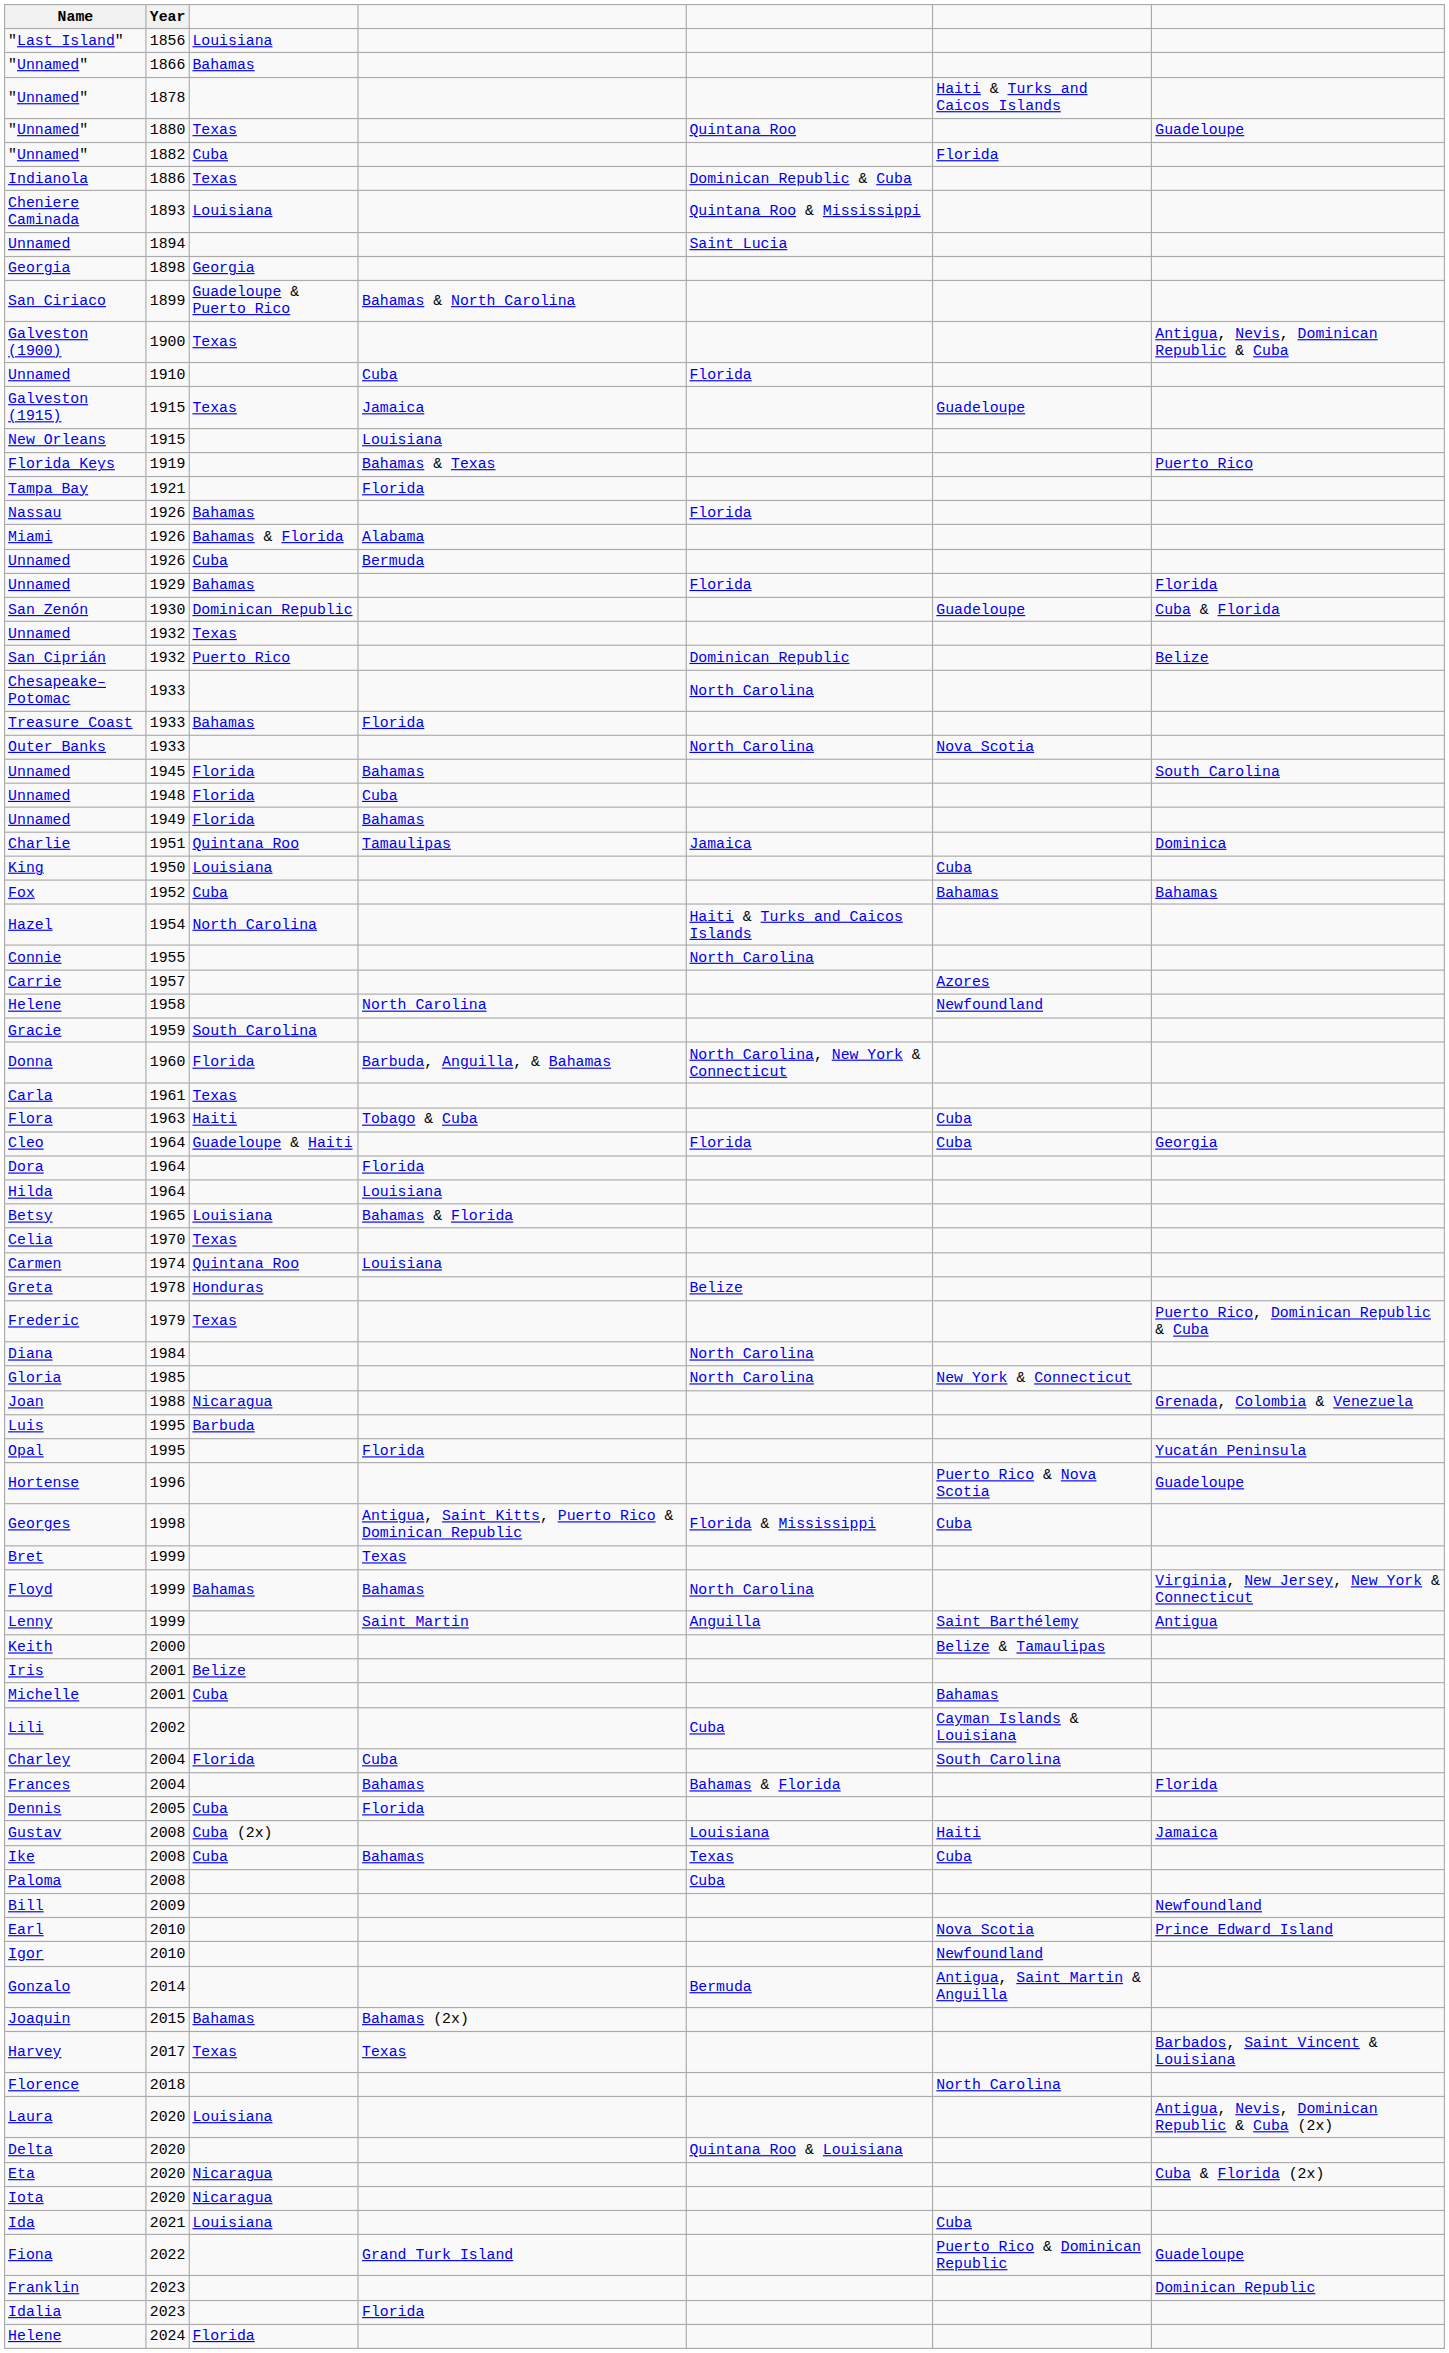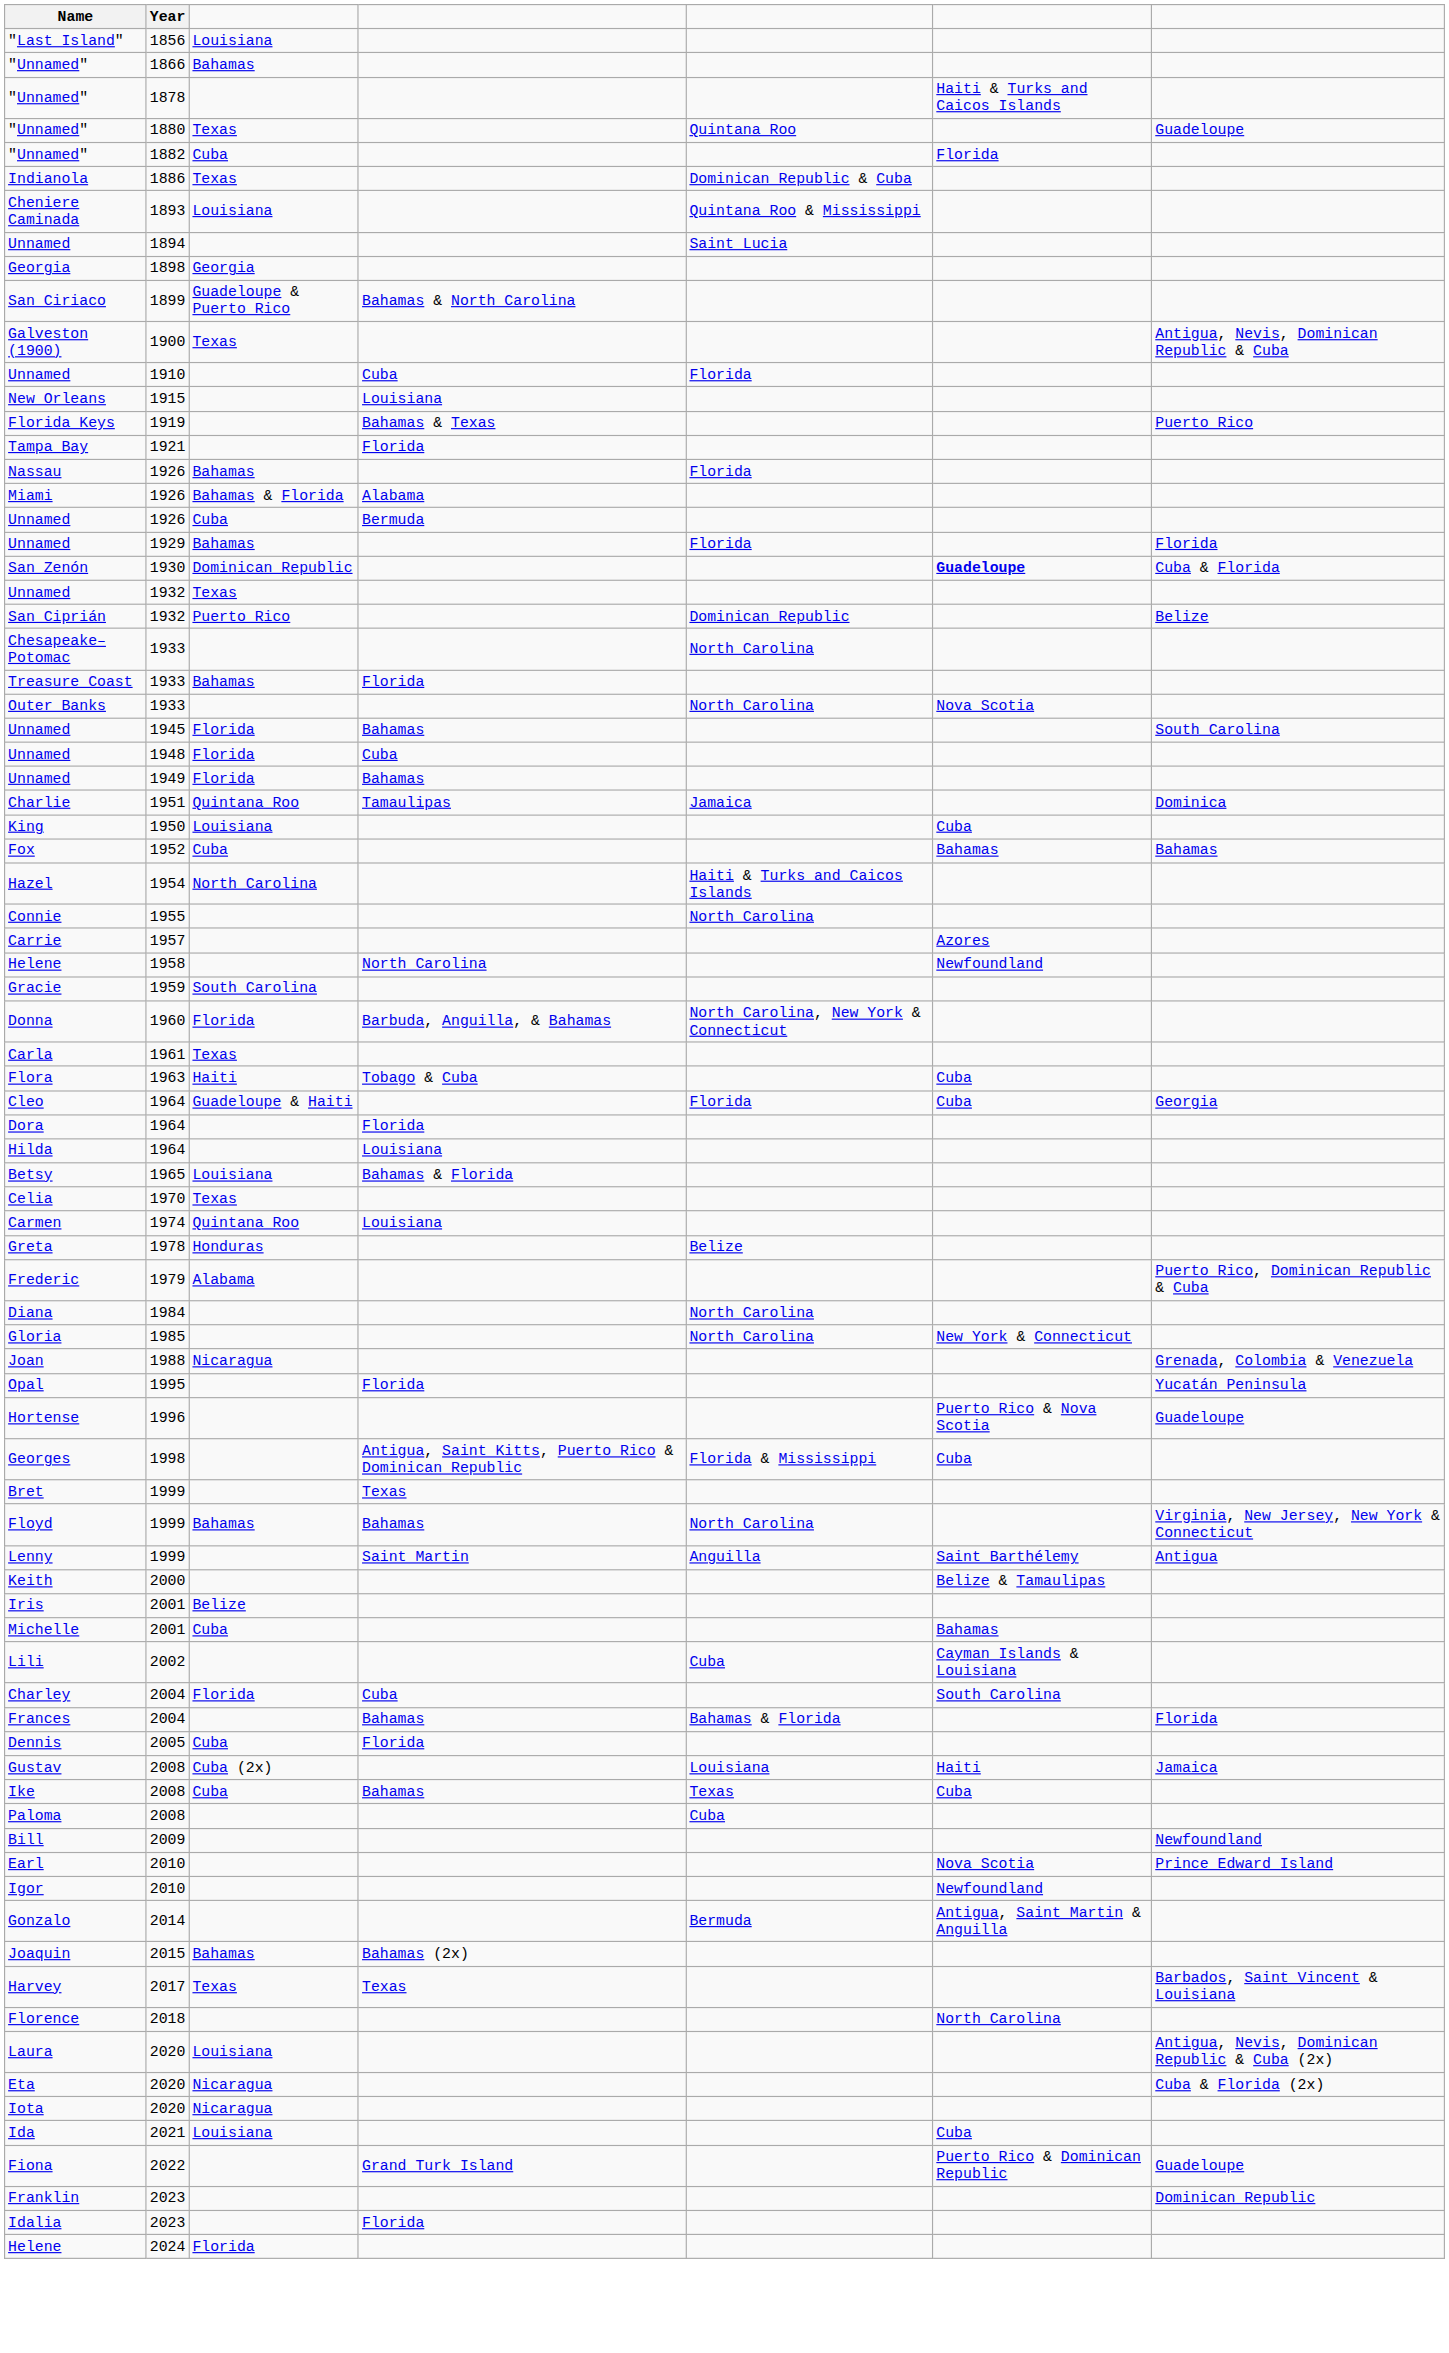- row: (48, 408)
(981, 609) normal -> (981, 568) bold
(215, 1321) Texas -> (224, 1280) Alabama
- row: (26, 1427)
- row: (30, 2150)
